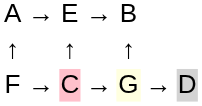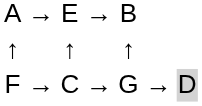(70, 84) pink background -> (70, 84) no background
(129, 84) lightyellow background -> (129, 84) no background
